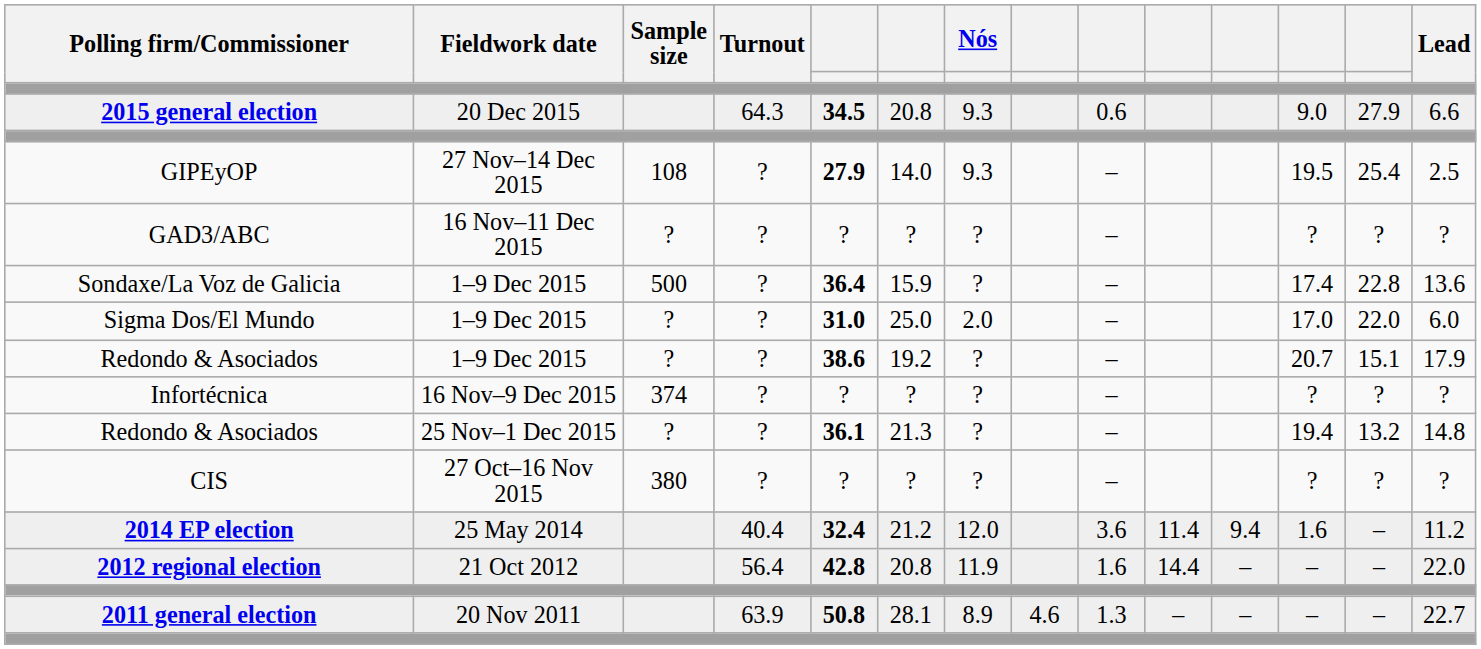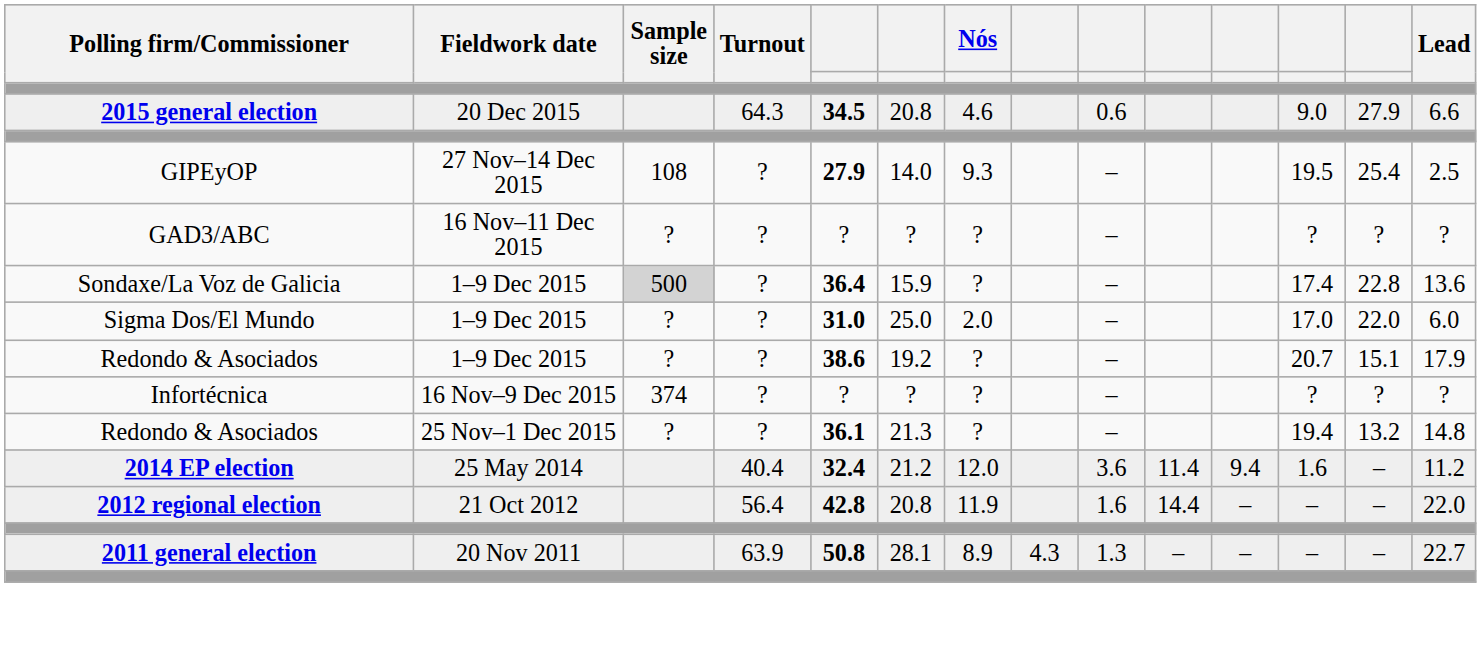(978, 112) 9.3 -> (978, 112) 4.6
(669, 284) no background -> (669, 284) lightgrey background
- row: (209, 480)
(1045, 614) 4.6 -> (1045, 552) 4.3
